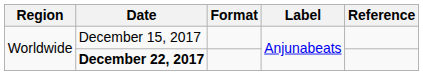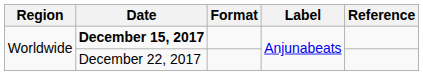(140, 37) normal -> (141, 37) bold
(141, 59) bold -> (140, 59) normal
